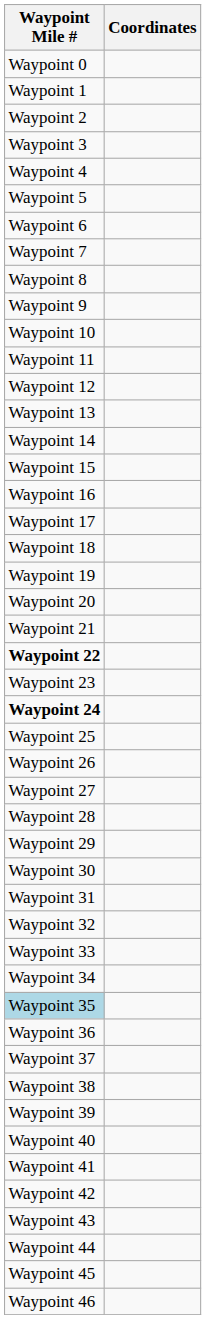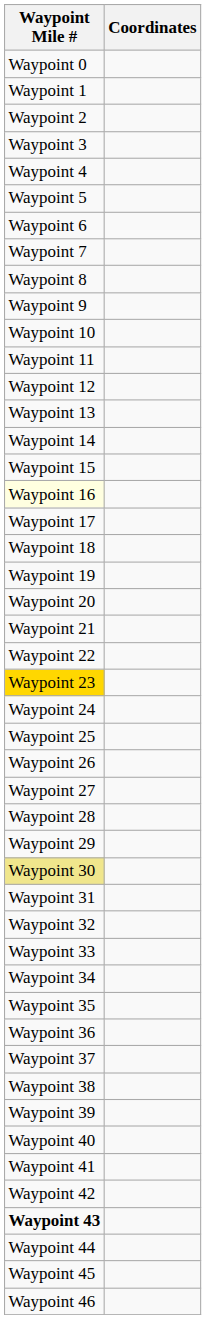(52, 494) no background -> (52, 494) lightyellow background
(54, 655) bold -> (52, 655) normal
(52, 682) no background -> (52, 682) gold background
(54, 709) bold -> (52, 709) normal
(52, 870) no background -> (52, 870) khaki background
(52, 1005) lightblue background -> (52, 1005) no background
(52, 1220) normal -> (54, 1220) bold
